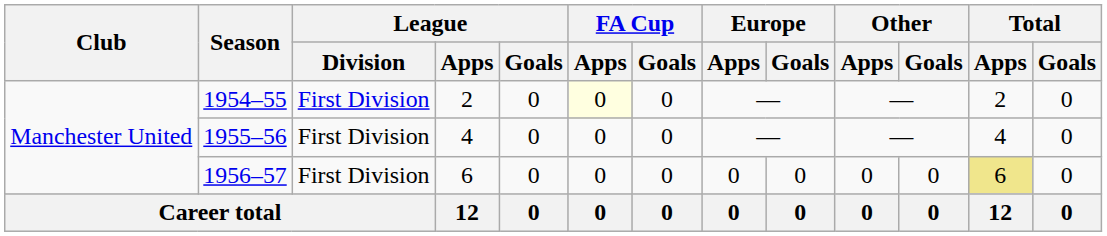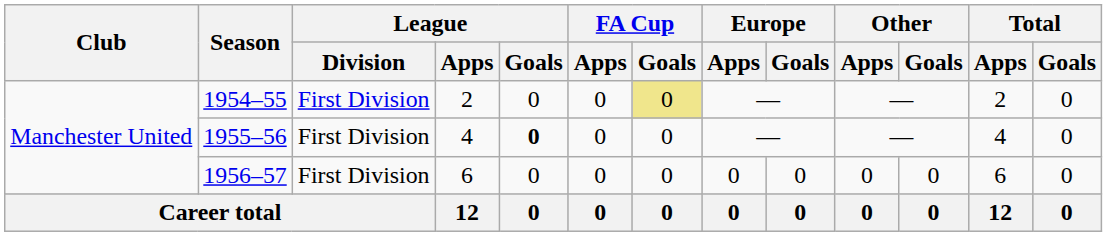(600, 99) lightyellow background -> (600, 99) no background
(667, 99) no background -> (667, 99) khaki background
(534, 136) normal -> (534, 136) bold
(1000, 174) khaki background -> (1000, 174) no background
